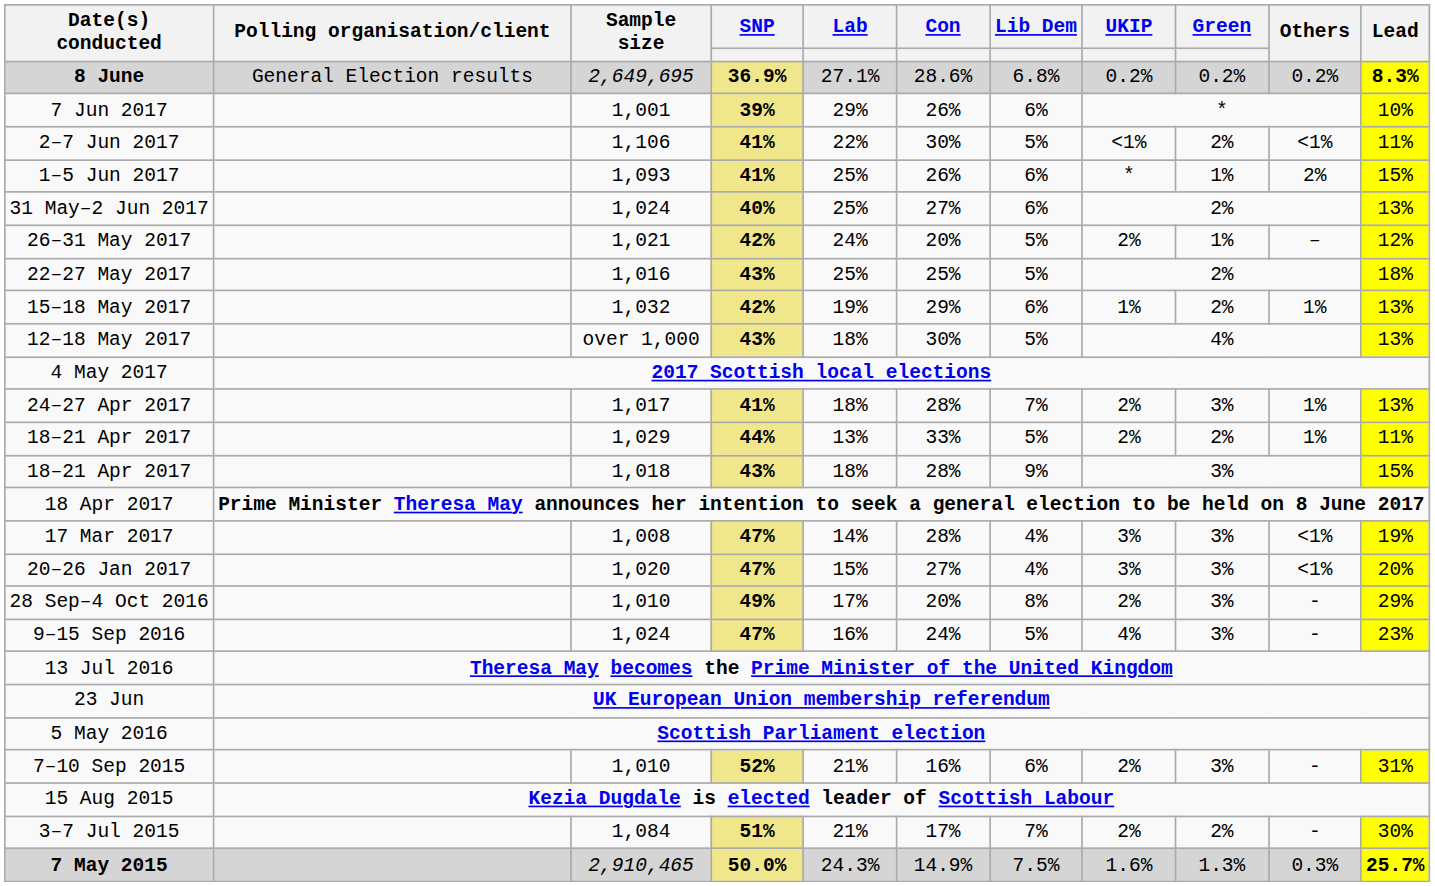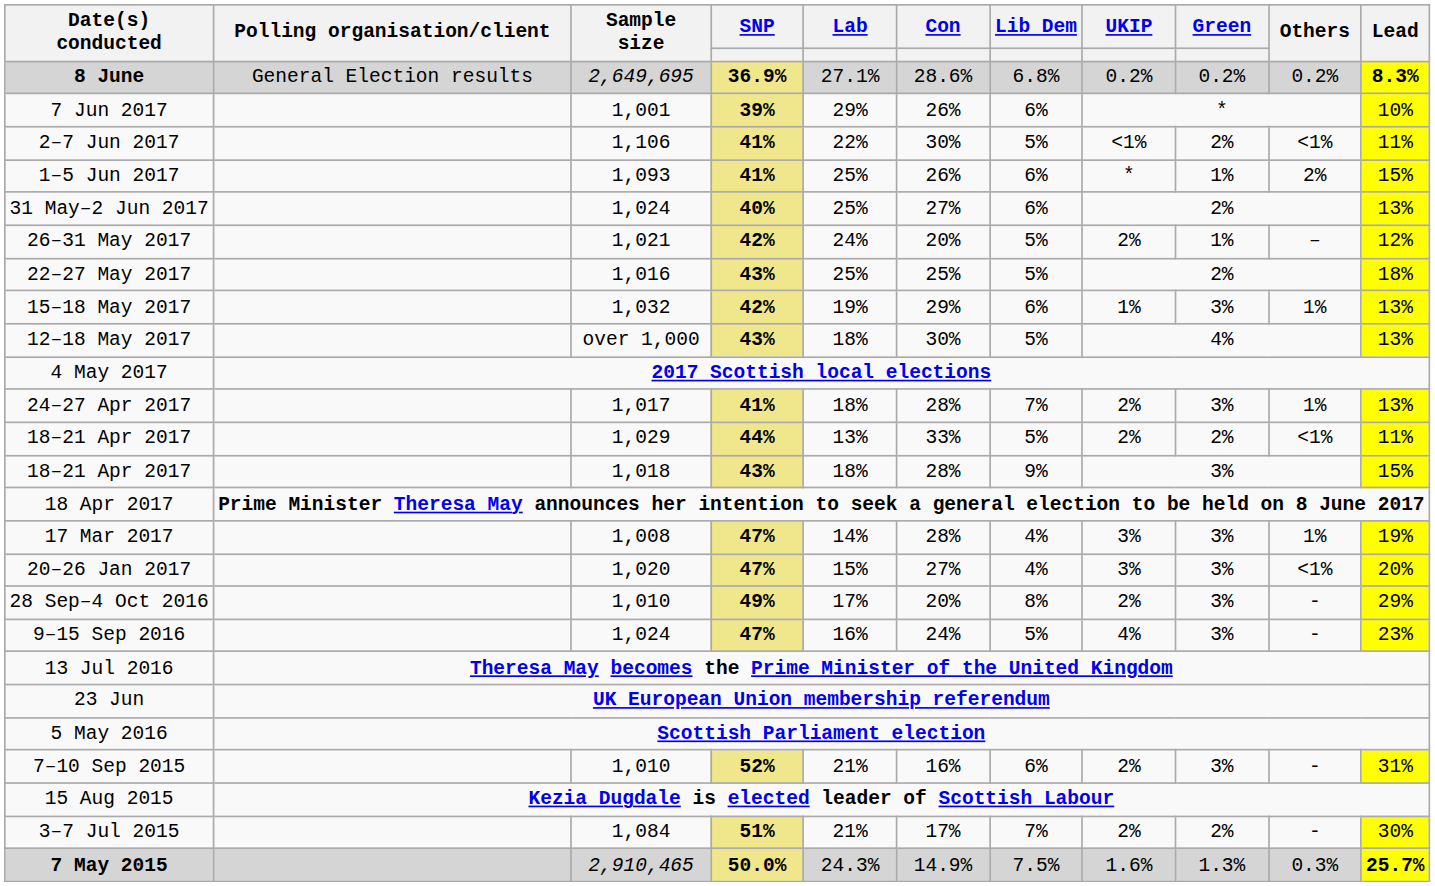(1222, 307) 2% -> (1222, 307) 3%
(1315, 438) 1% -> (1315, 438) <1%
(1315, 537) <1% -> (1315, 537) 1%
